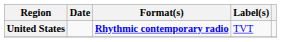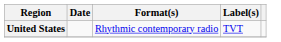(162, 28) bold -> (157, 28) normal
